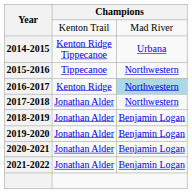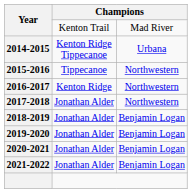(152, 86) lightblue background -> (152, 86) no background
